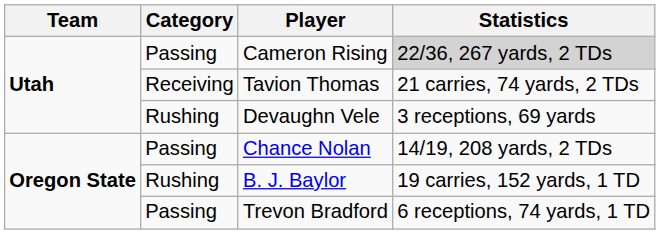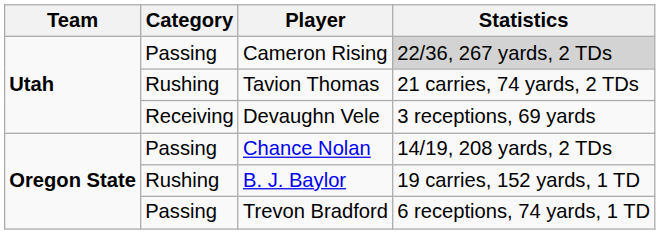(189, 84) Receiving -> (182, 84) Rushing
(182, 116) Rushing -> (189, 116) Receiving
